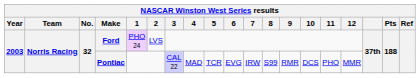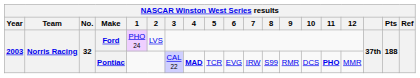(194, 62) normal -> (194, 62) bold
(331, 62) normal -> (331, 62) bold
